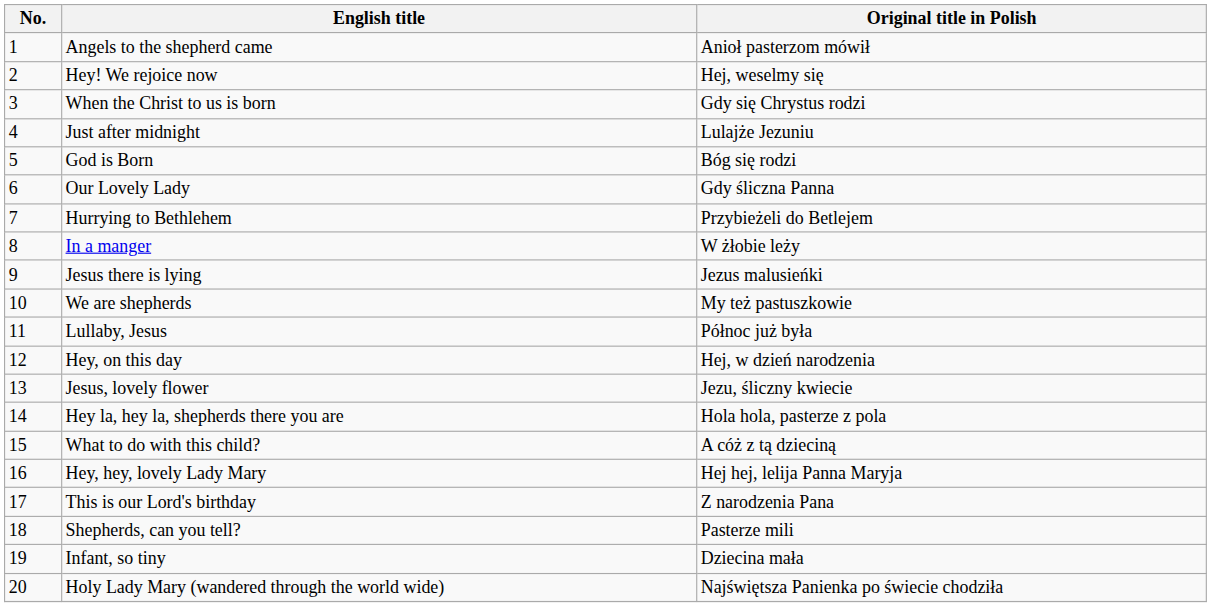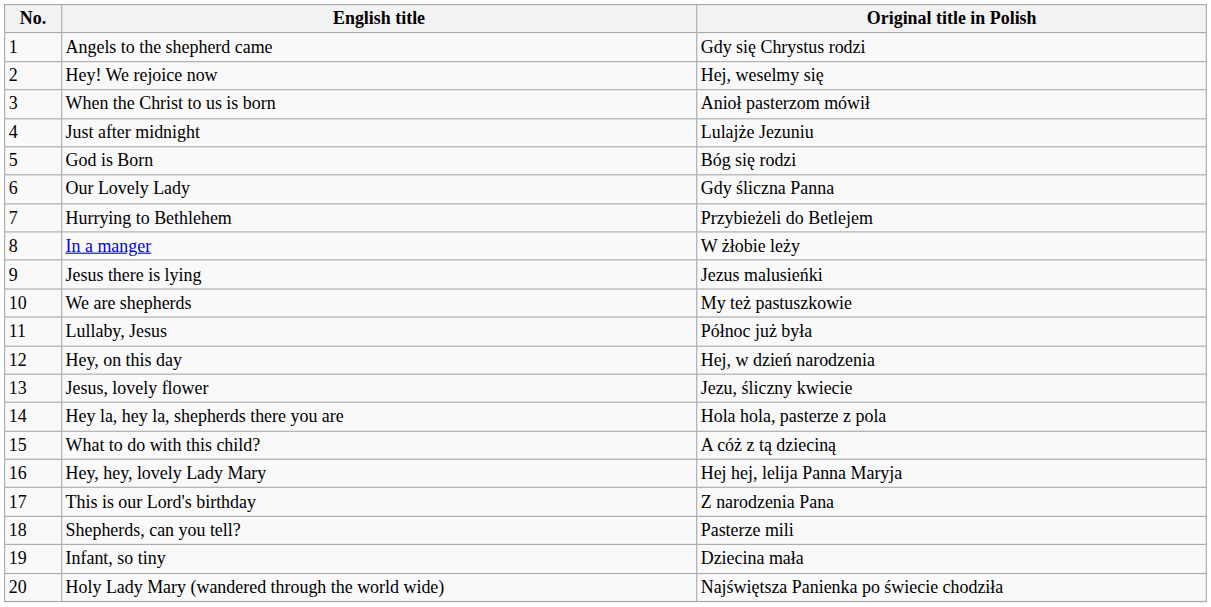(785, 47) Anioł pasterzom mówił -> (783, 47) Gdy się Chrystus rodzi
(783, 103) Gdy się Chrystus rodzi -> (785, 103) Anioł pasterzom mówił
